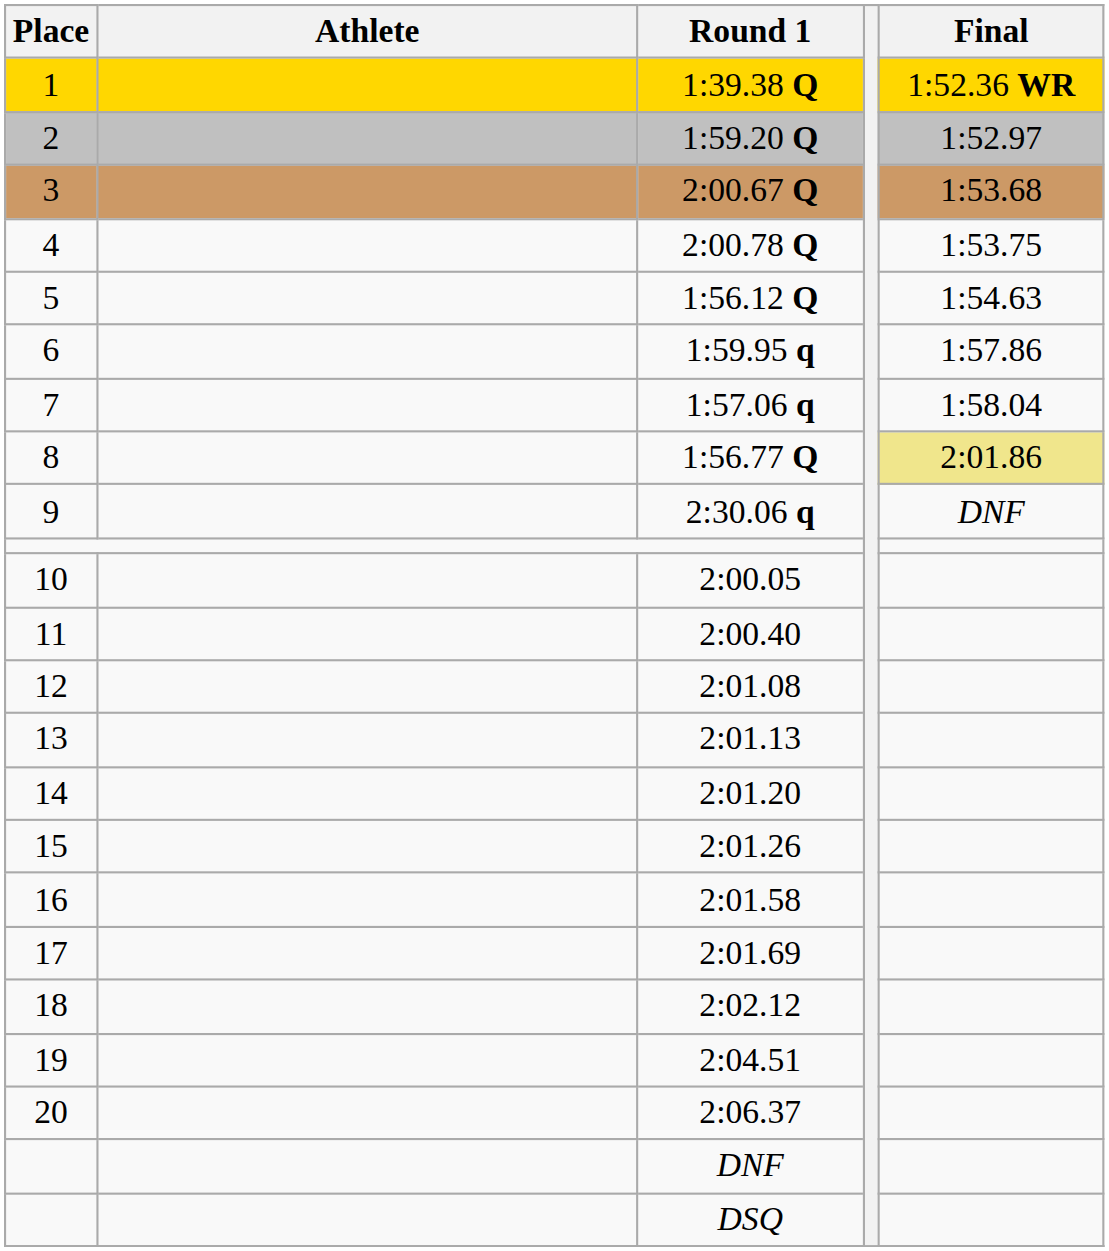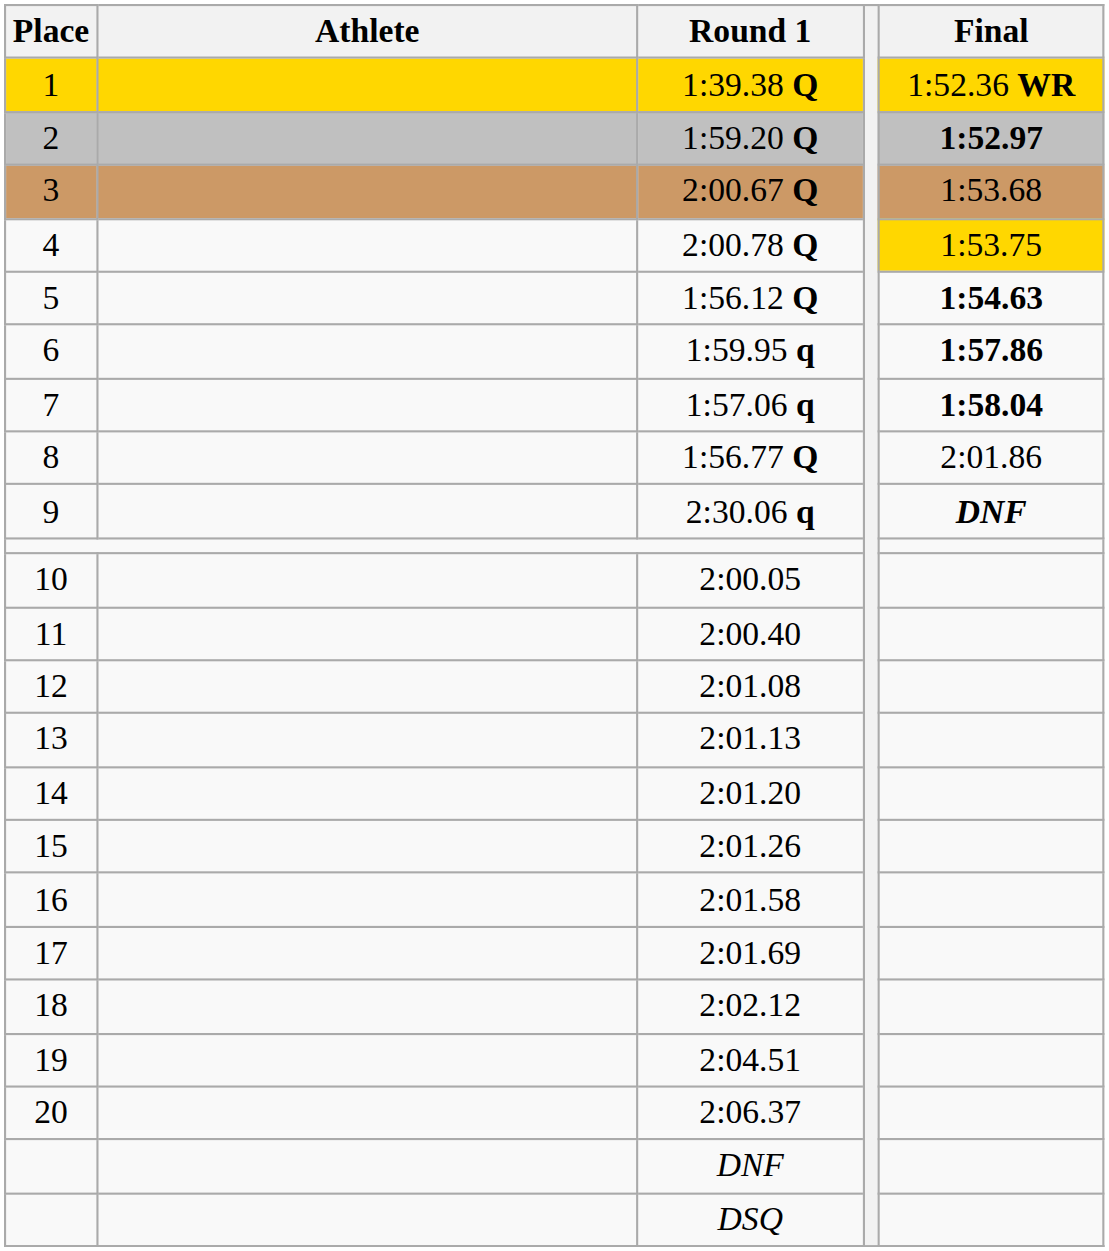(991, 137) normal -> (991, 137) bold
(991, 244) no background -> (991, 244) gold background
(991, 297) normal -> (991, 297) bold
(991, 350) normal -> (991, 350) bold
(991, 404) normal -> (991, 404) bold
(991, 457) khaki background -> (991, 457) no background
(991, 510) normal -> (991, 510) bold
